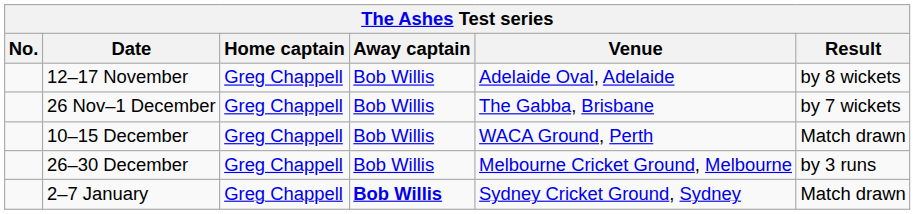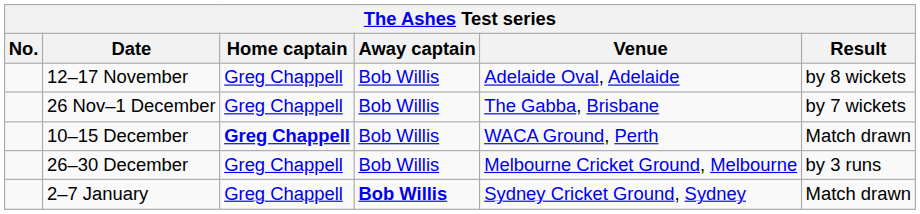(284, 135) normal -> (287, 135) bold
